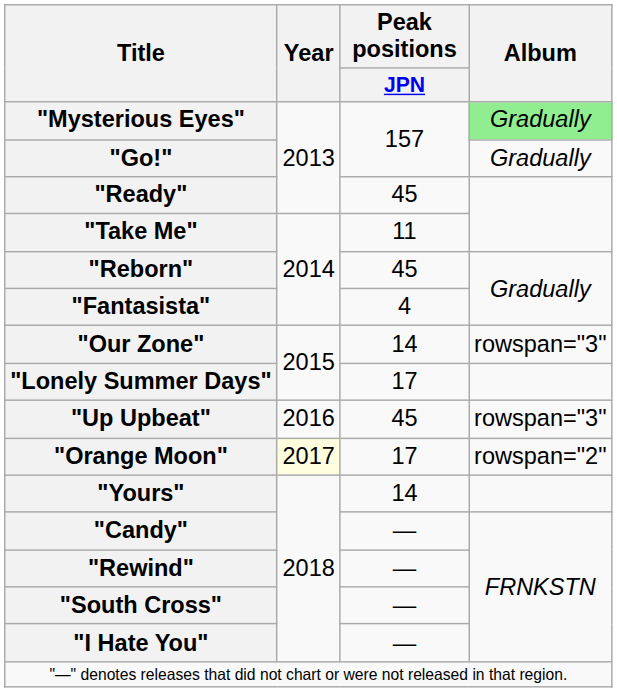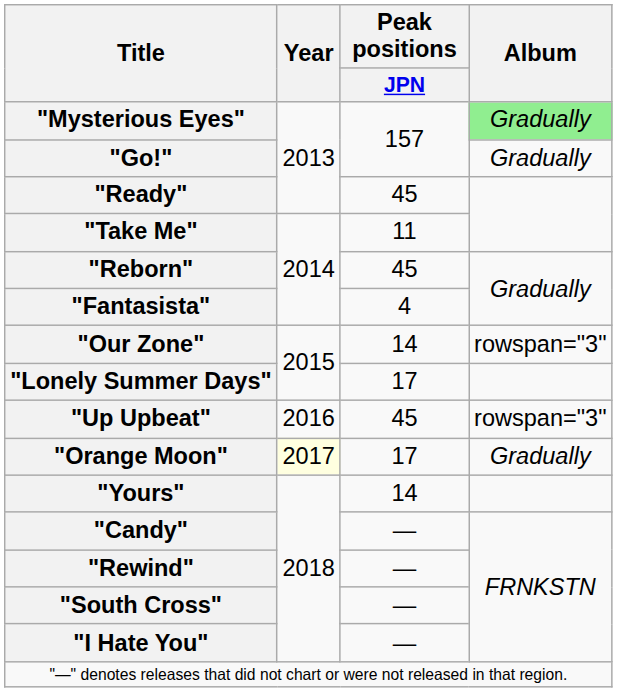(540, 456) rowspan="2" -> (540, 456) Gradually
